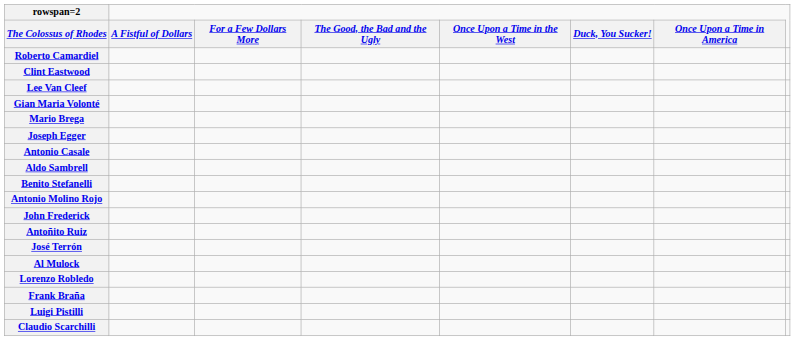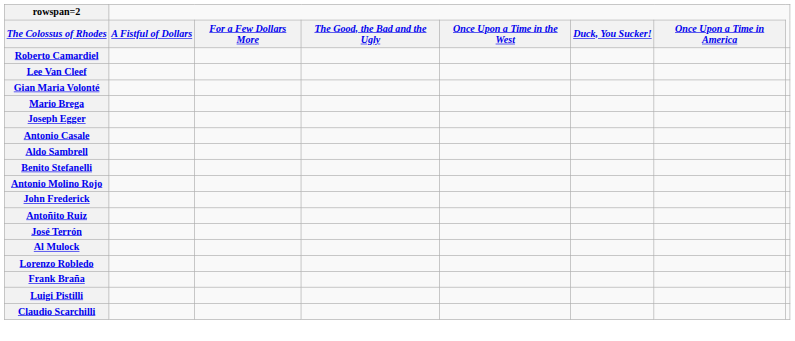- row: (57, 71)
